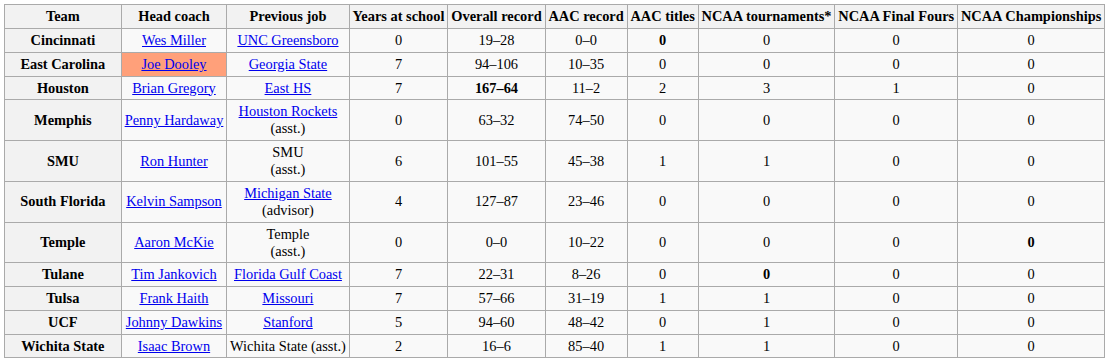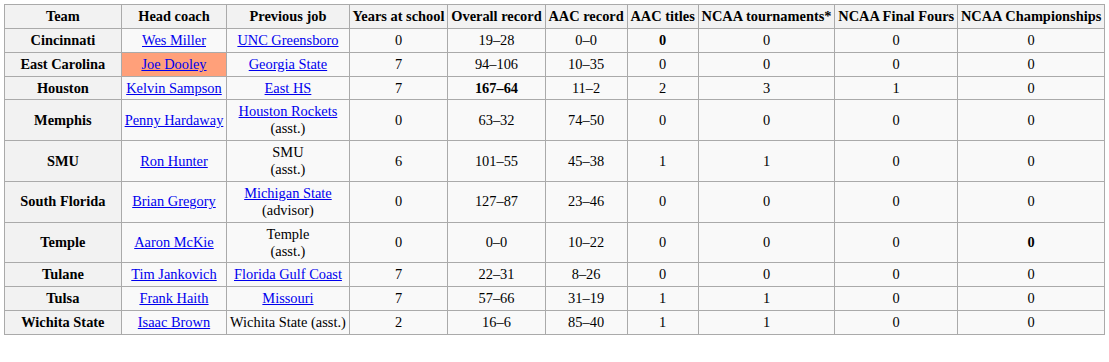(174, 88) Brian Gregory -> (174, 88) Kelvin Sampson
(174, 201) Kelvin Sampson -> (174, 201) Brian Gregory
(399, 201) 4 -> (399, 201) 0
(767, 274) bold -> (767, 274) normal
- row: (63, 322)
